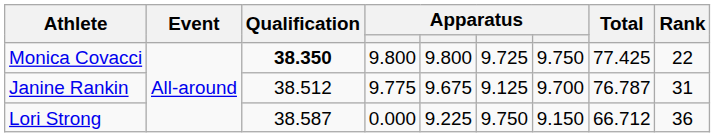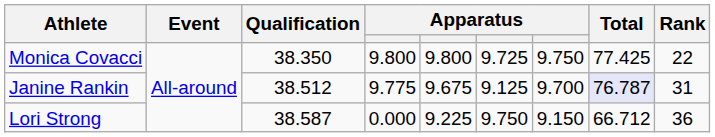(303, 58) bold -> (303, 58) normal
(622, 88) no background -> (622, 88) lavender background
